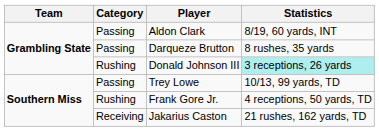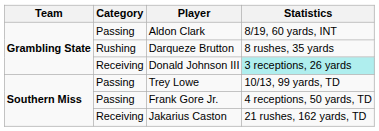(115, 48) Passing -> (116, 48) Rushing
(116, 65) Rushing -> (120, 65) Receiving
(116, 100) Rushing -> (115, 100) Passing
